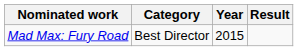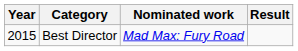columns swapped: (230, 14) <-> (68, 14)
